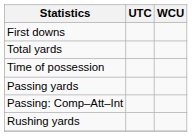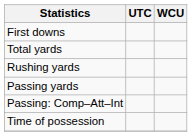rows swapped: (43, 121) <-> (56, 67)
